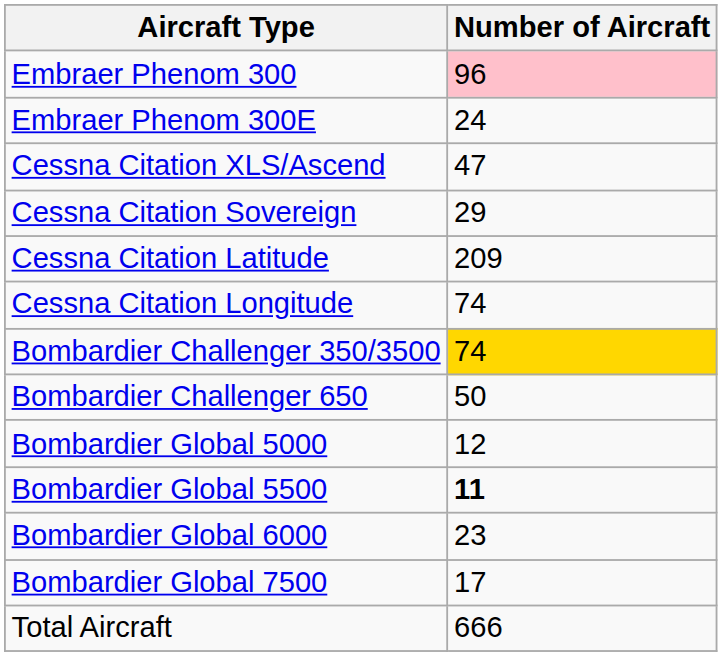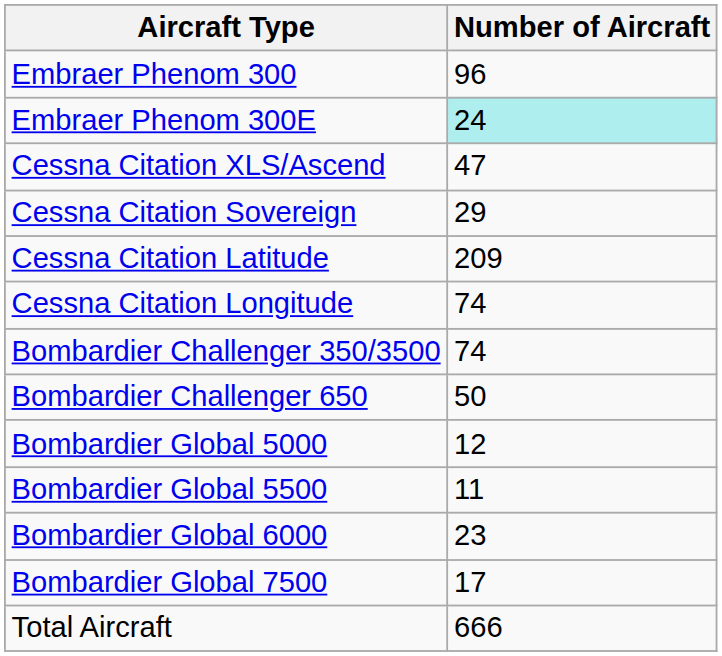(470, 73) pink background -> (470, 73) no background
(470, 119) no background -> (470, 119) paleturquoise background
(470, 350) gold background -> (470, 350) no background
(469, 489) bold -> (469, 489) normal
